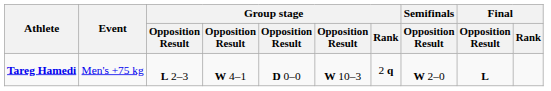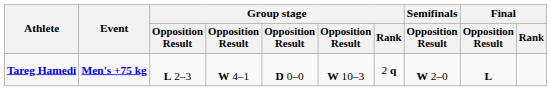(113, 70) normal -> (114, 70) bold
